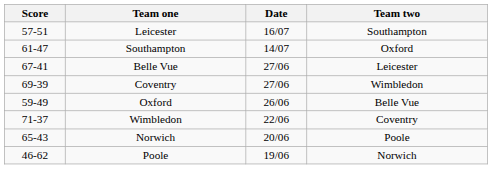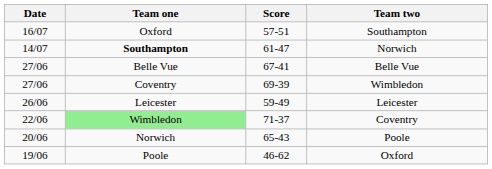columns swapped: (276, 13) <-> (35, 13)
(156, 31) Leicester -> (156, 31) Oxford
(156, 48) normal -> (156, 48) bold
(397, 48) Oxford -> (397, 48) Norwich
(397, 66) Leicester -> (397, 66) Belle Vue
(156, 102) Oxford -> (156, 102) Leicester
(397, 102) Belle Vue -> (397, 102) Leicester
(156, 119) no background -> (156, 119) lightgreen background
(397, 155) Norwich -> (397, 155) Oxford
